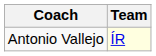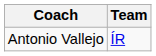(118, 39) lightyellow background -> (118, 39) no background
